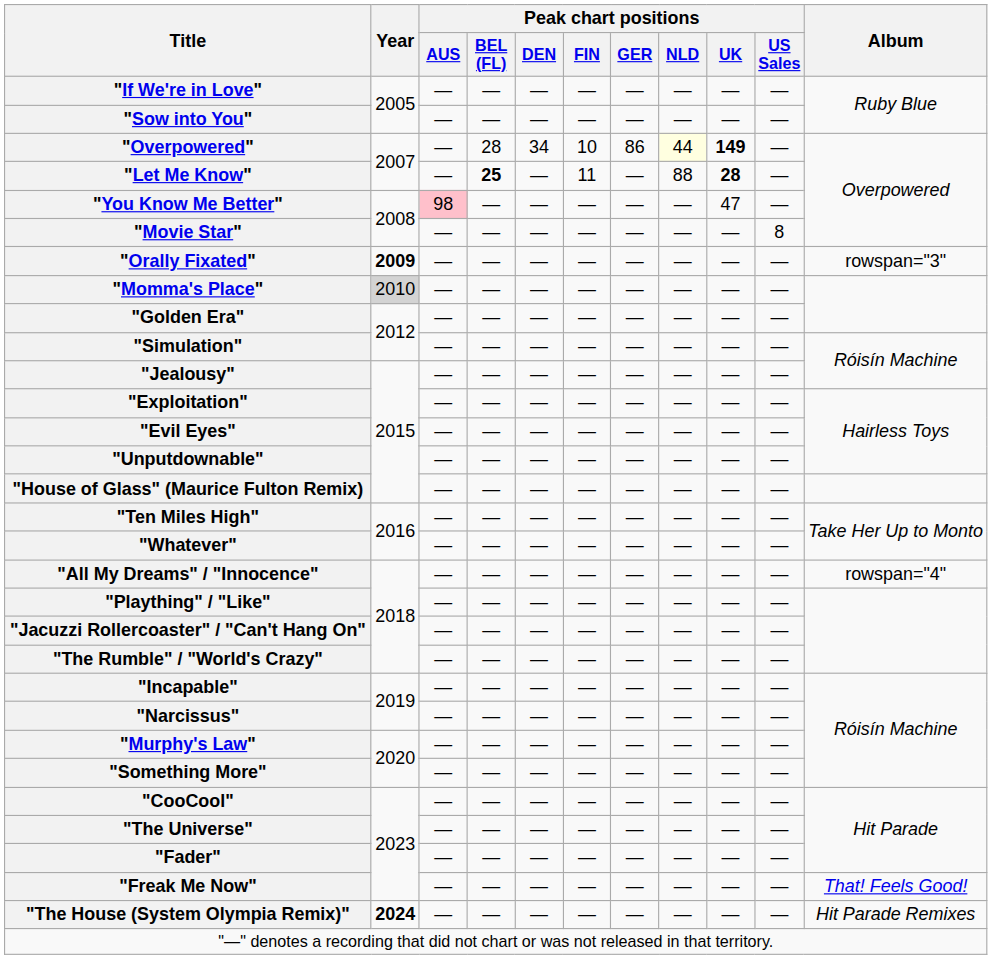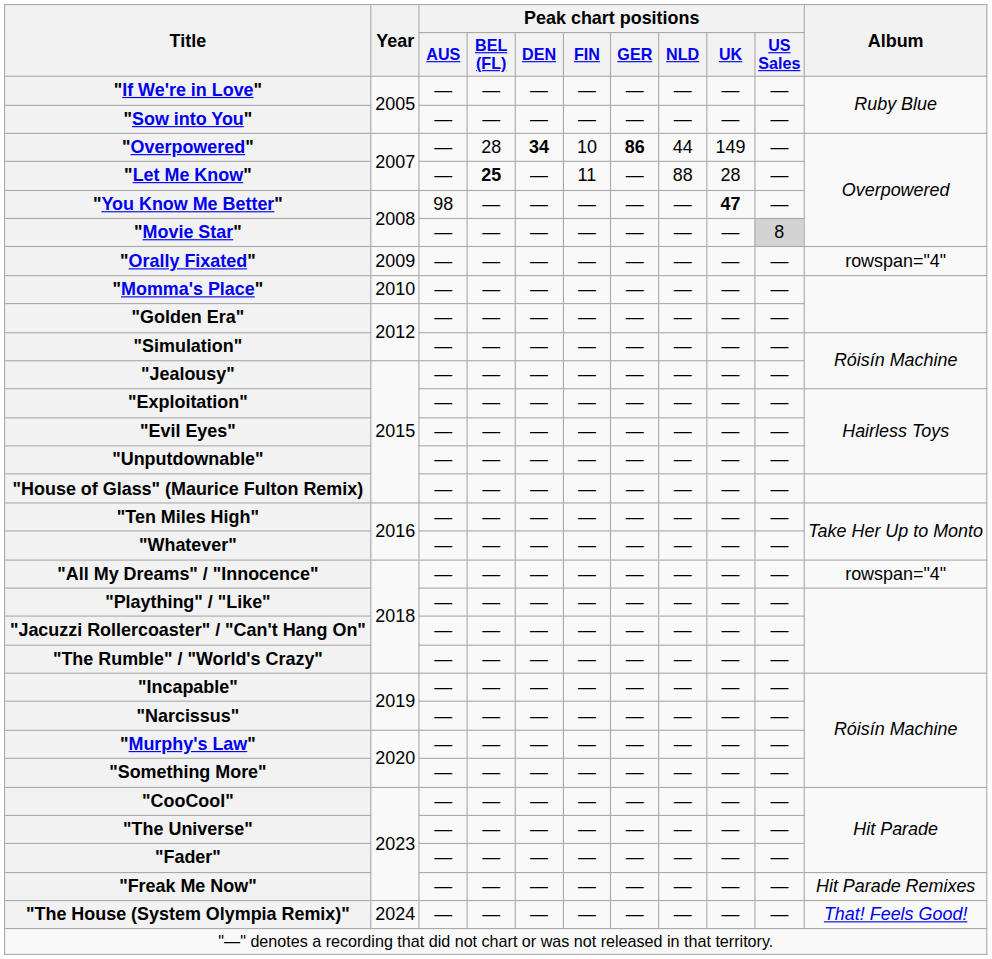(539, 147) normal -> (539, 147) bold
(635, 147) normal -> (635, 147) bold
(683, 147) lightyellow background -> (683, 147) no background
(731, 147) bold -> (731, 147) normal
(731, 175) bold -> (731, 175) normal
(443, 204) pink background -> (443, 204) no background
(731, 204) normal -> (731, 204) bold
(779, 232) no background -> (779, 232) lightgrey background
(395, 261) bold -> (395, 261) normal
(896, 261) rowspan="3" -> (896, 261) rowspan="4"
(395, 289) lightgrey background -> (395, 289) no background
(896, 886) That! Feels Good! -> (896, 886) Hit Parade Remixes
(395, 914) bold -> (395, 914) normal
(896, 914) Hit Parade Remixes -> (896, 914) That! Feels Good!
